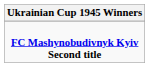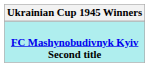(75, 48) no background -> (75, 48) paleturquoise background
